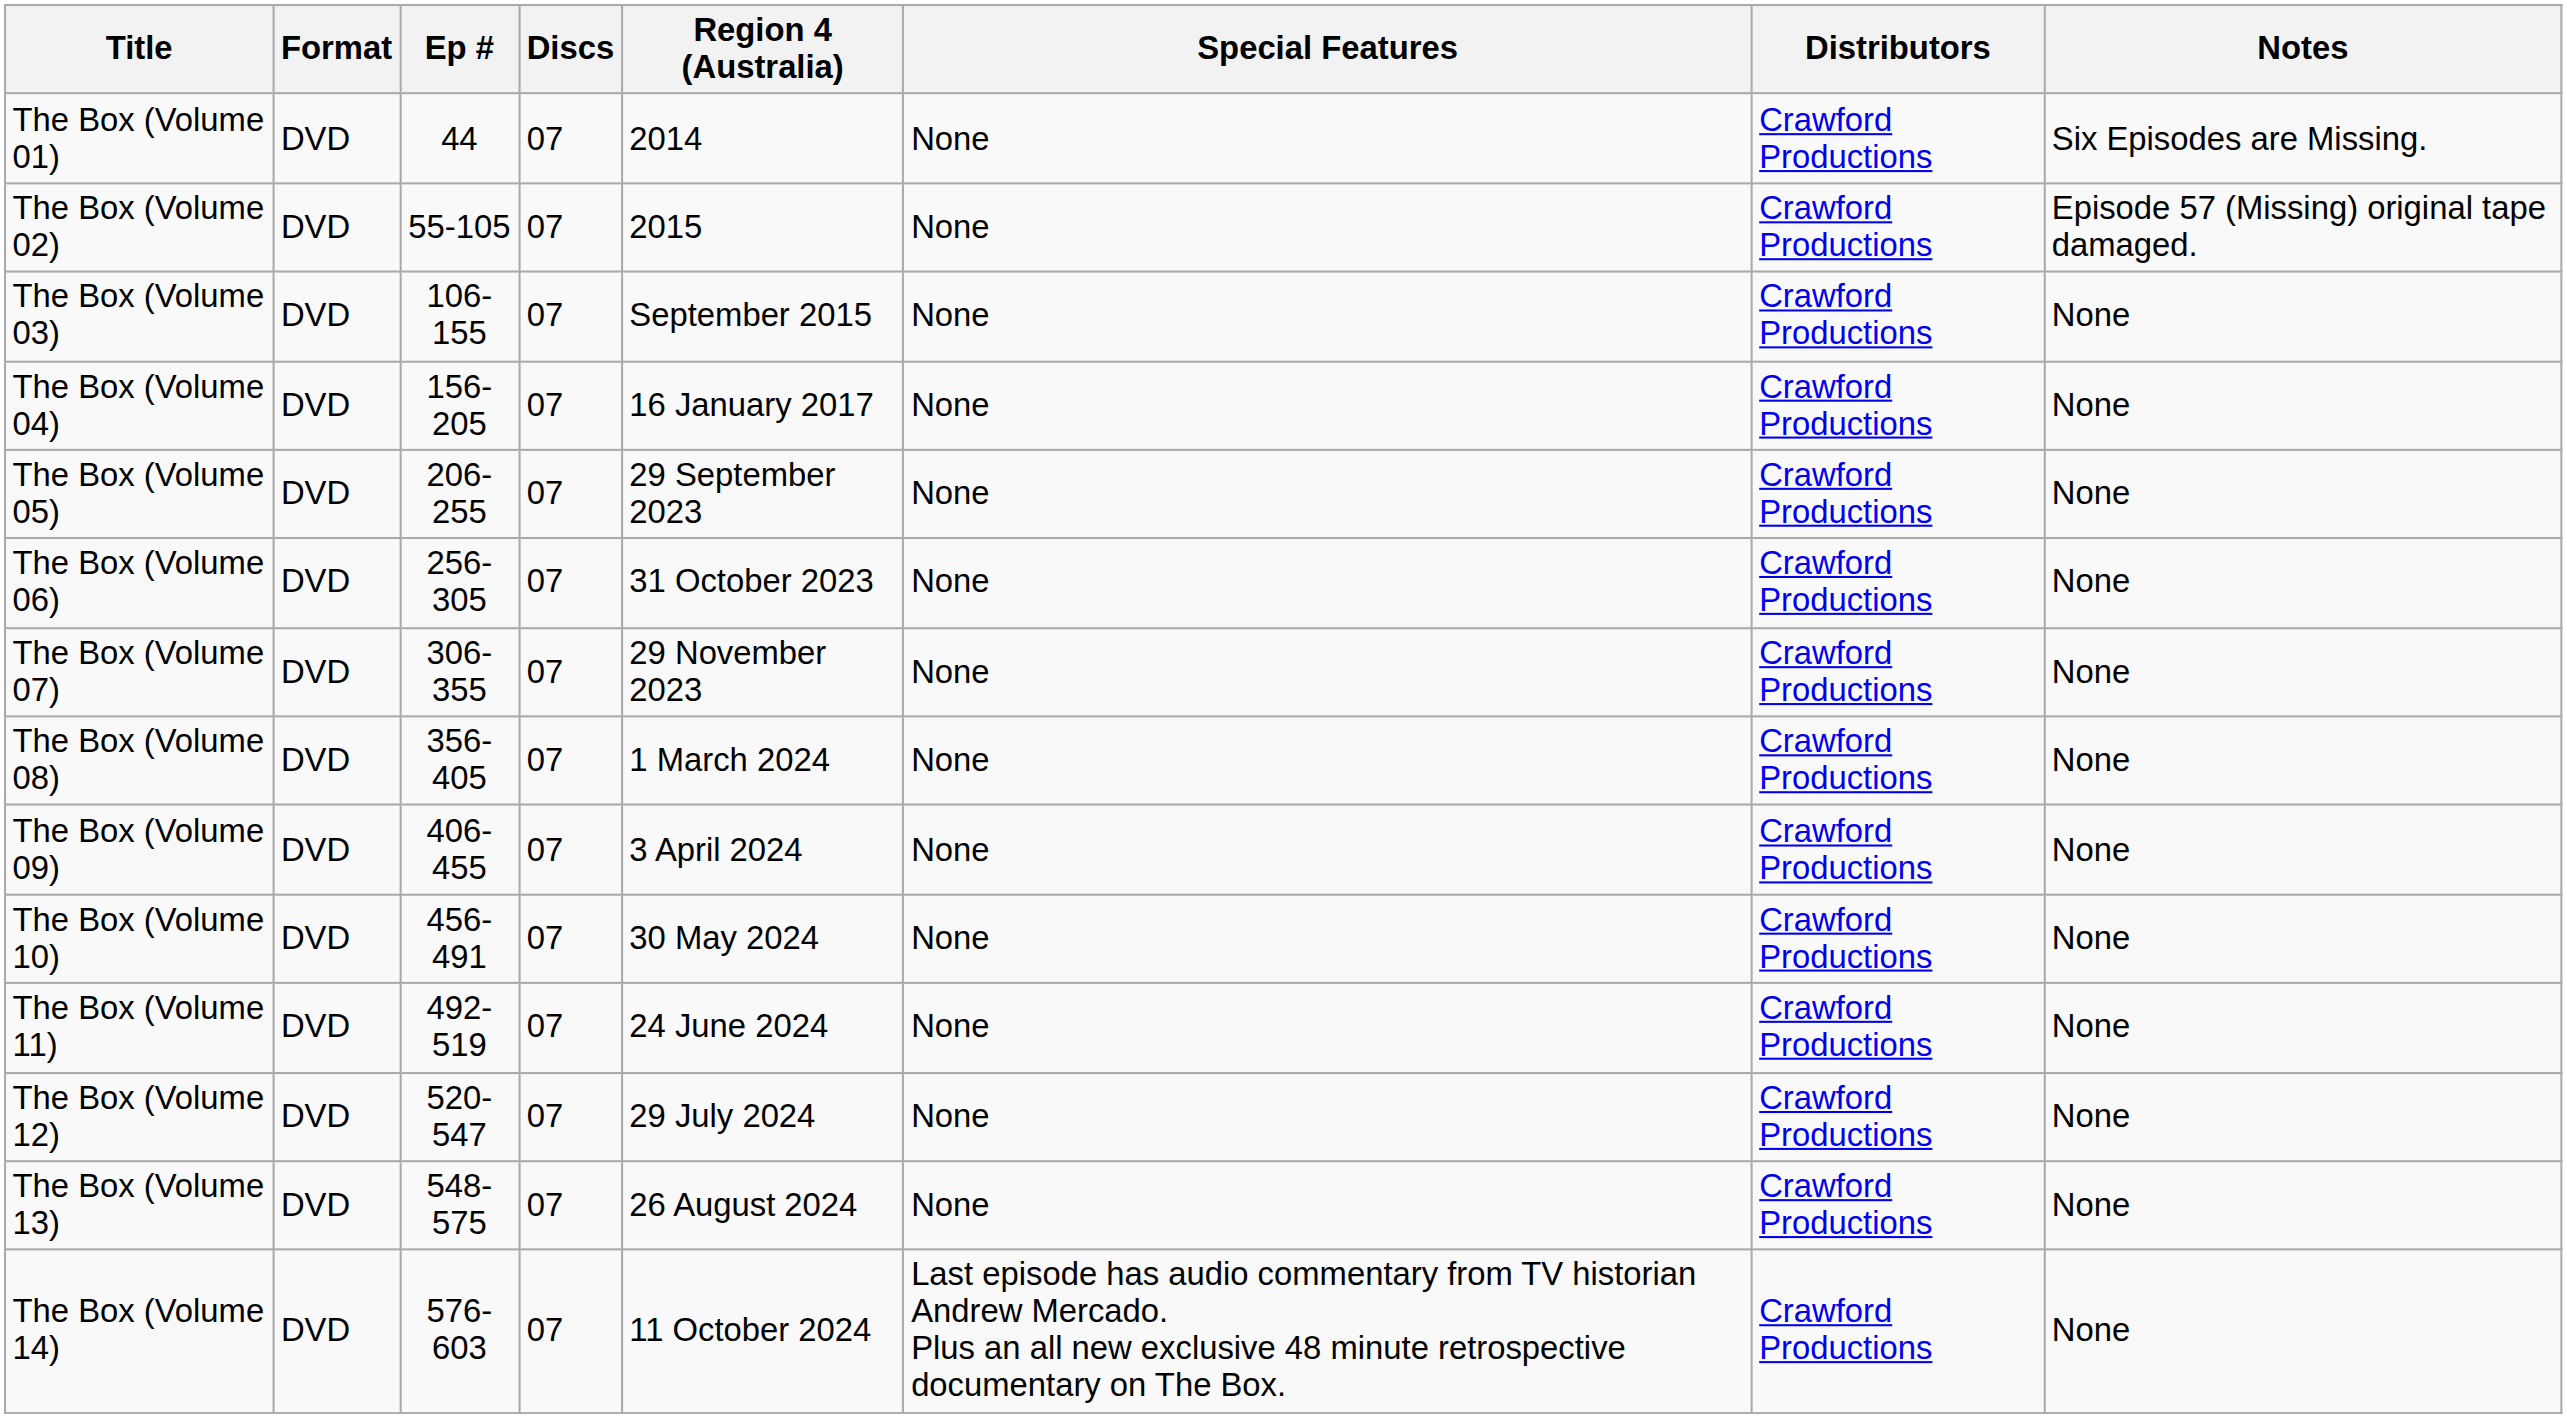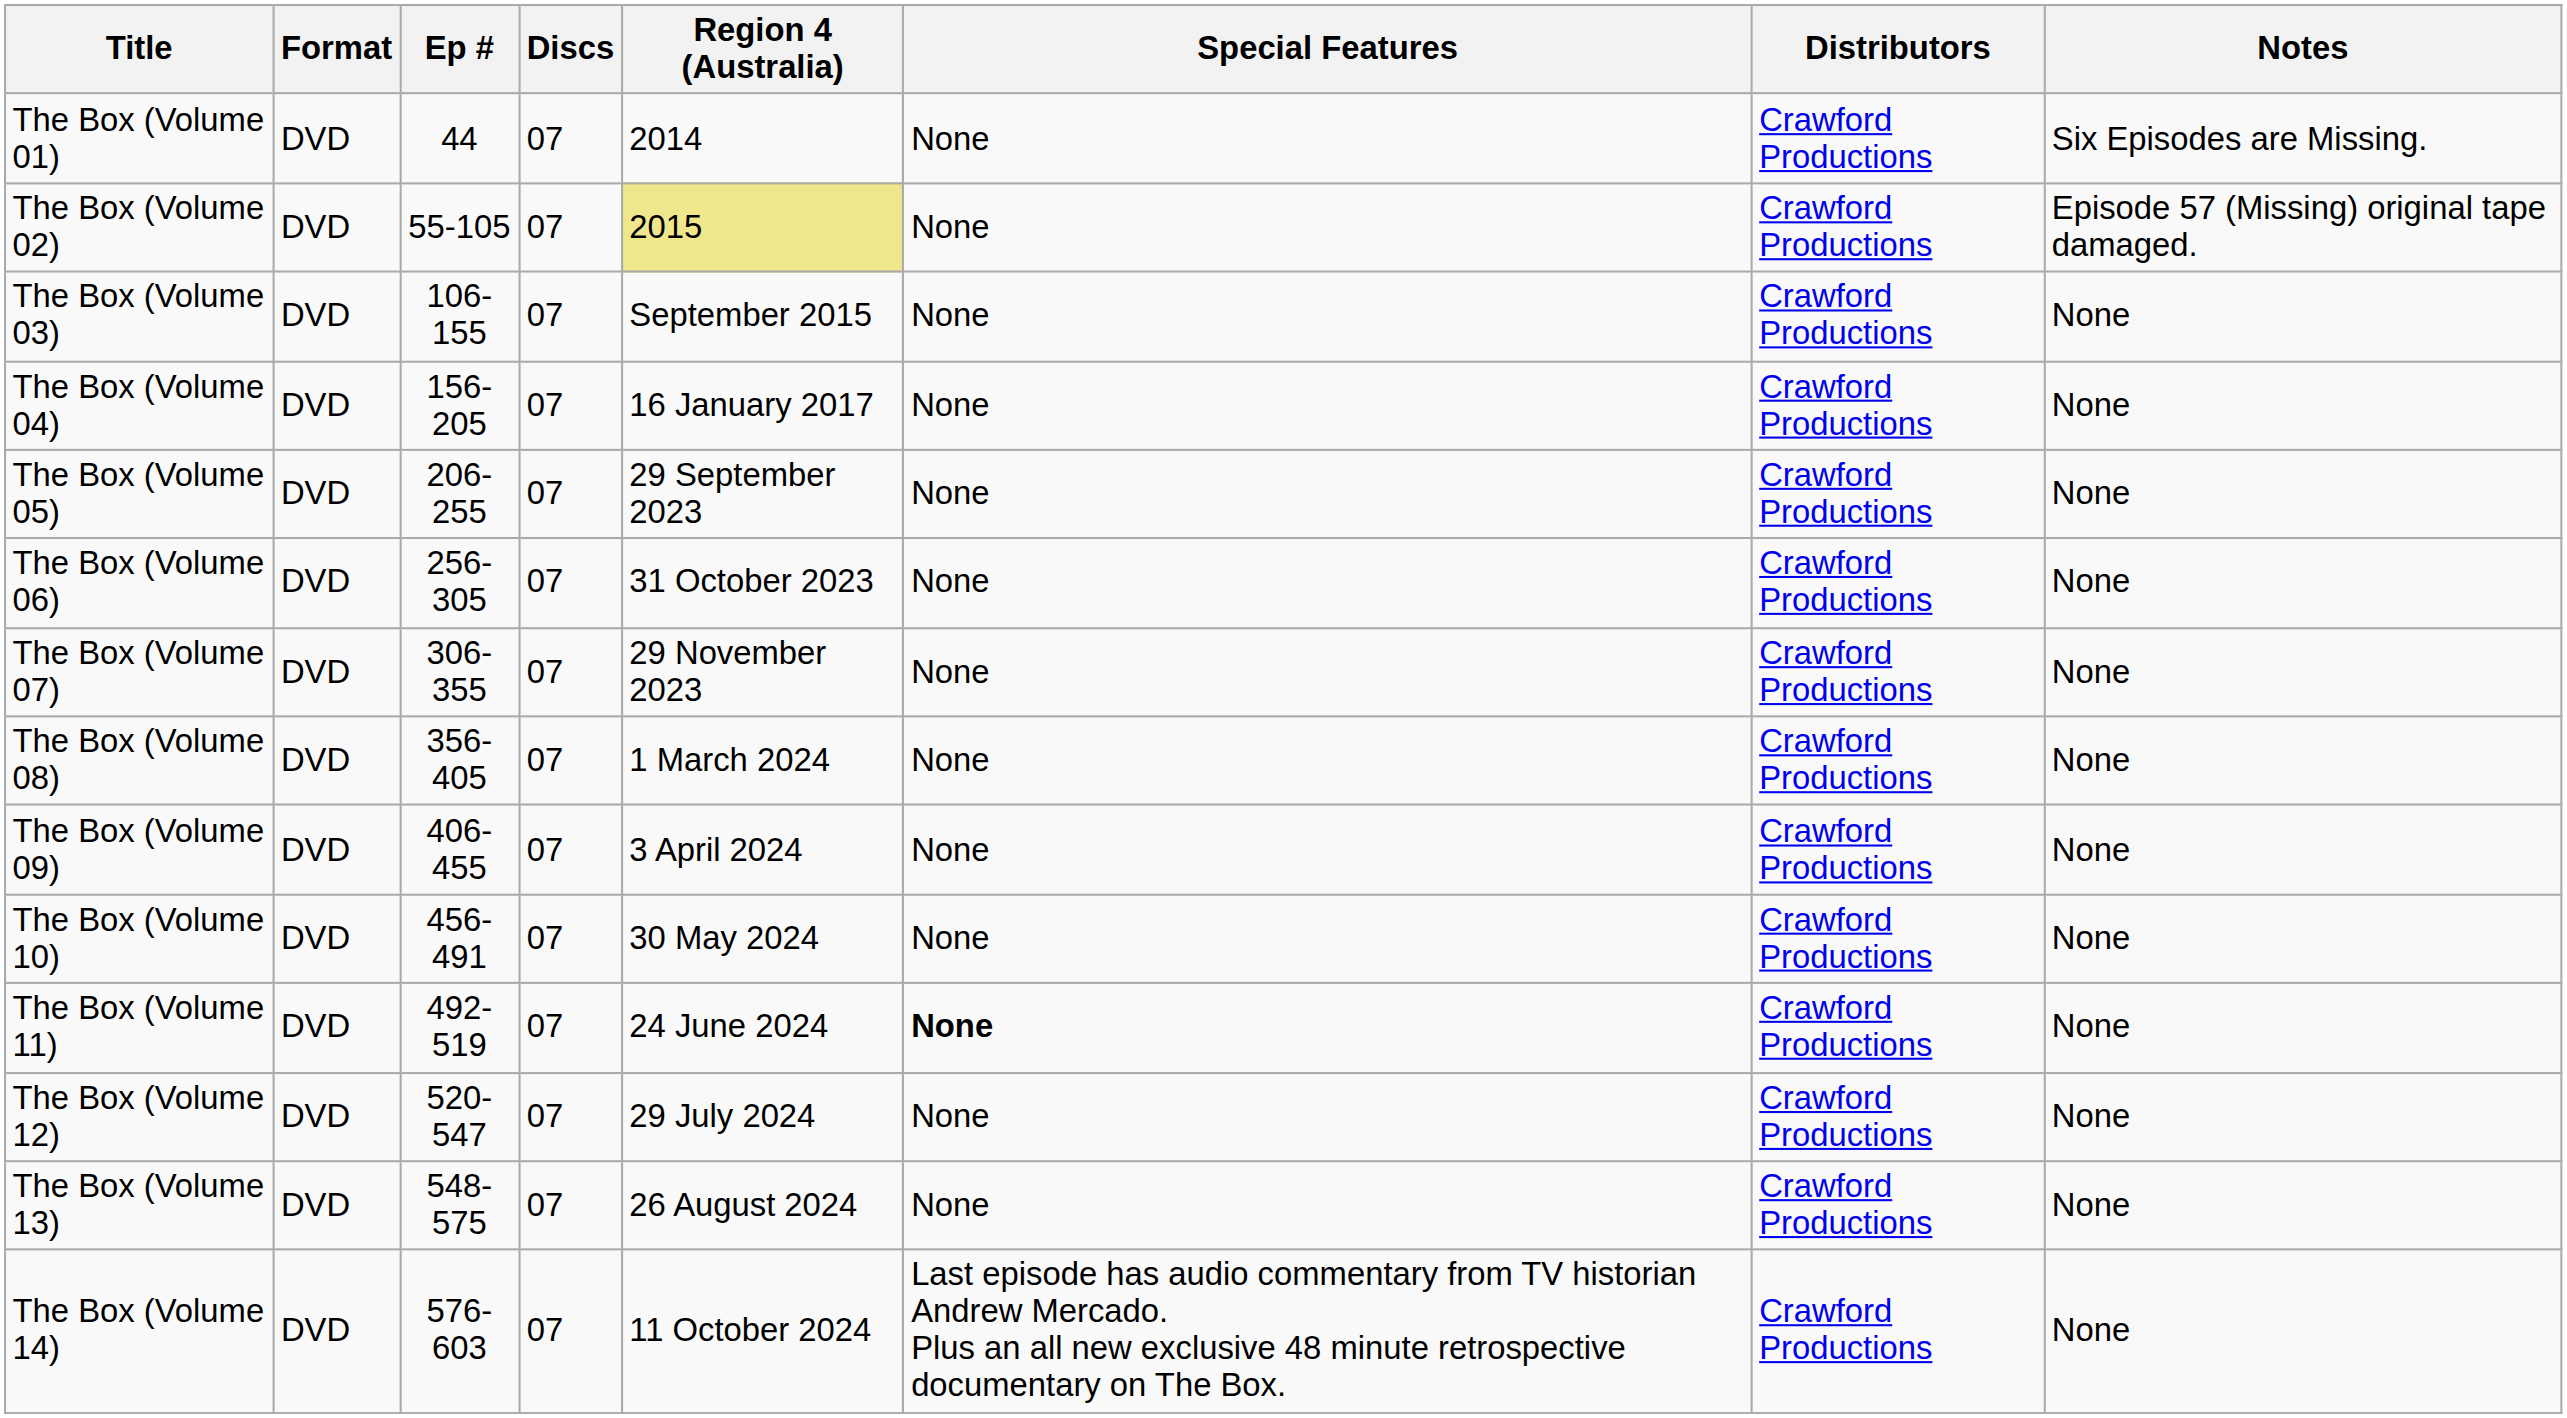(666, 226) no background -> (666, 226) khaki background
(950, 1027) normal -> (952, 1027) bold
